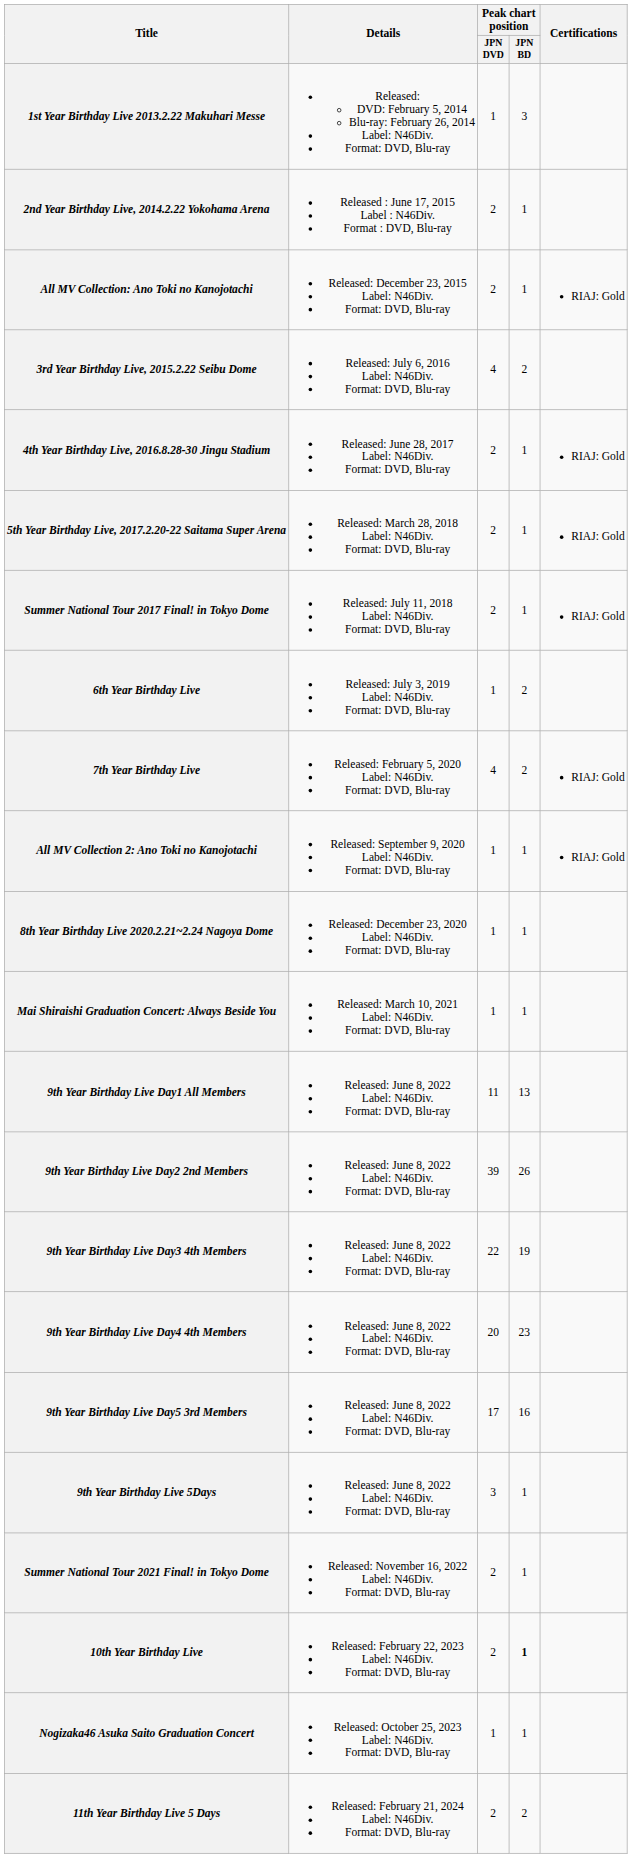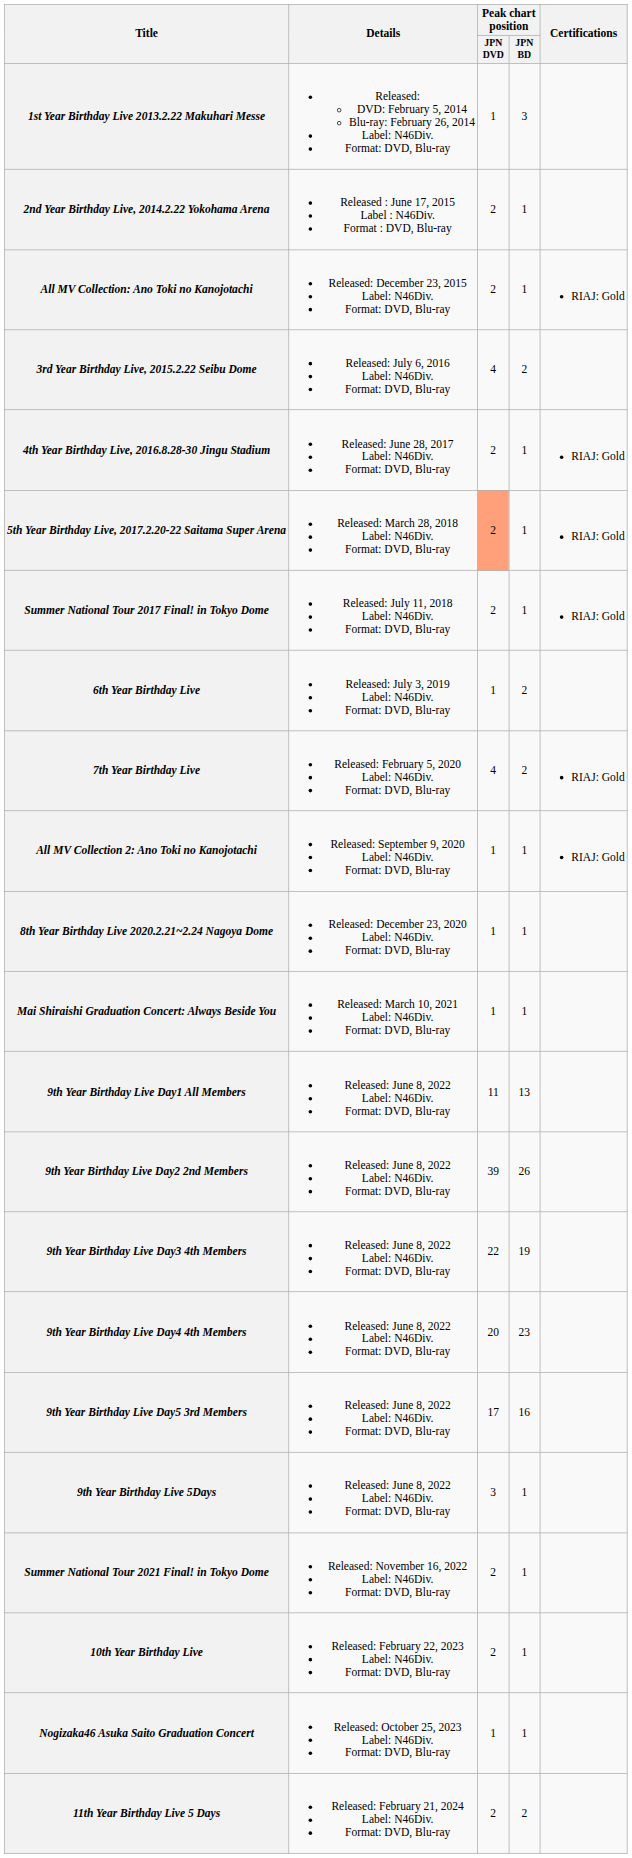(493, 530) no background -> (493, 530) lightsalmon background
(524, 1653) bold -> (524, 1653) normal
